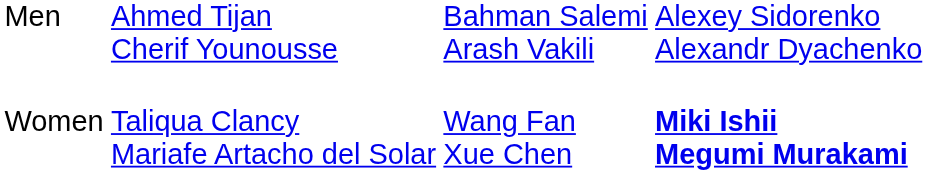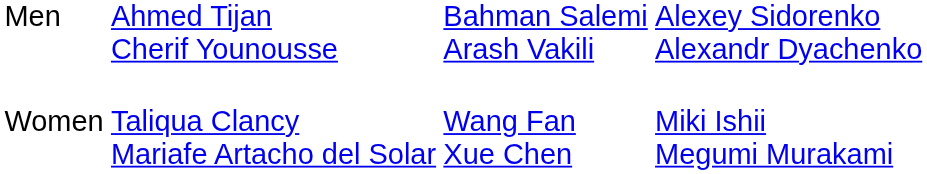(781, 138) bold -> (774, 138) normal
